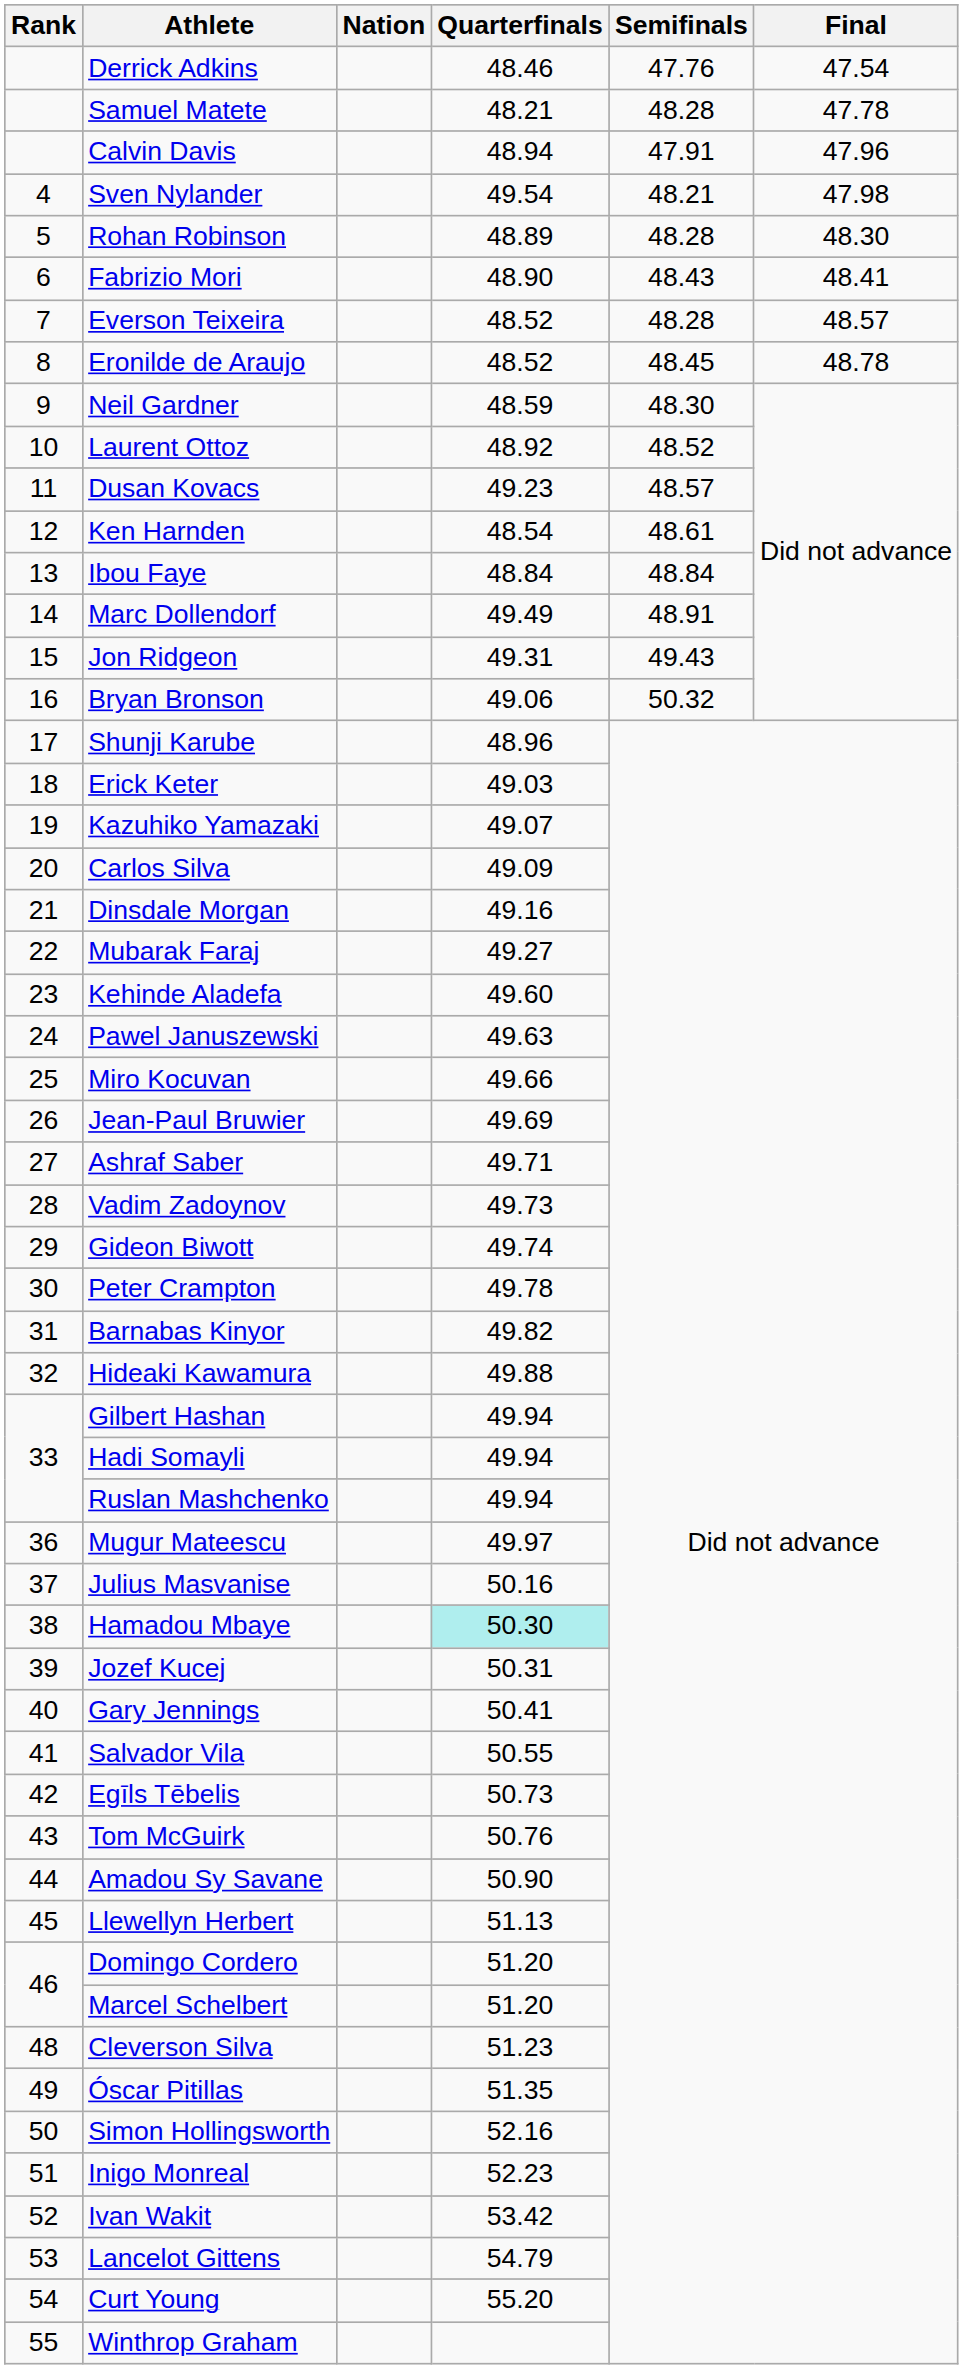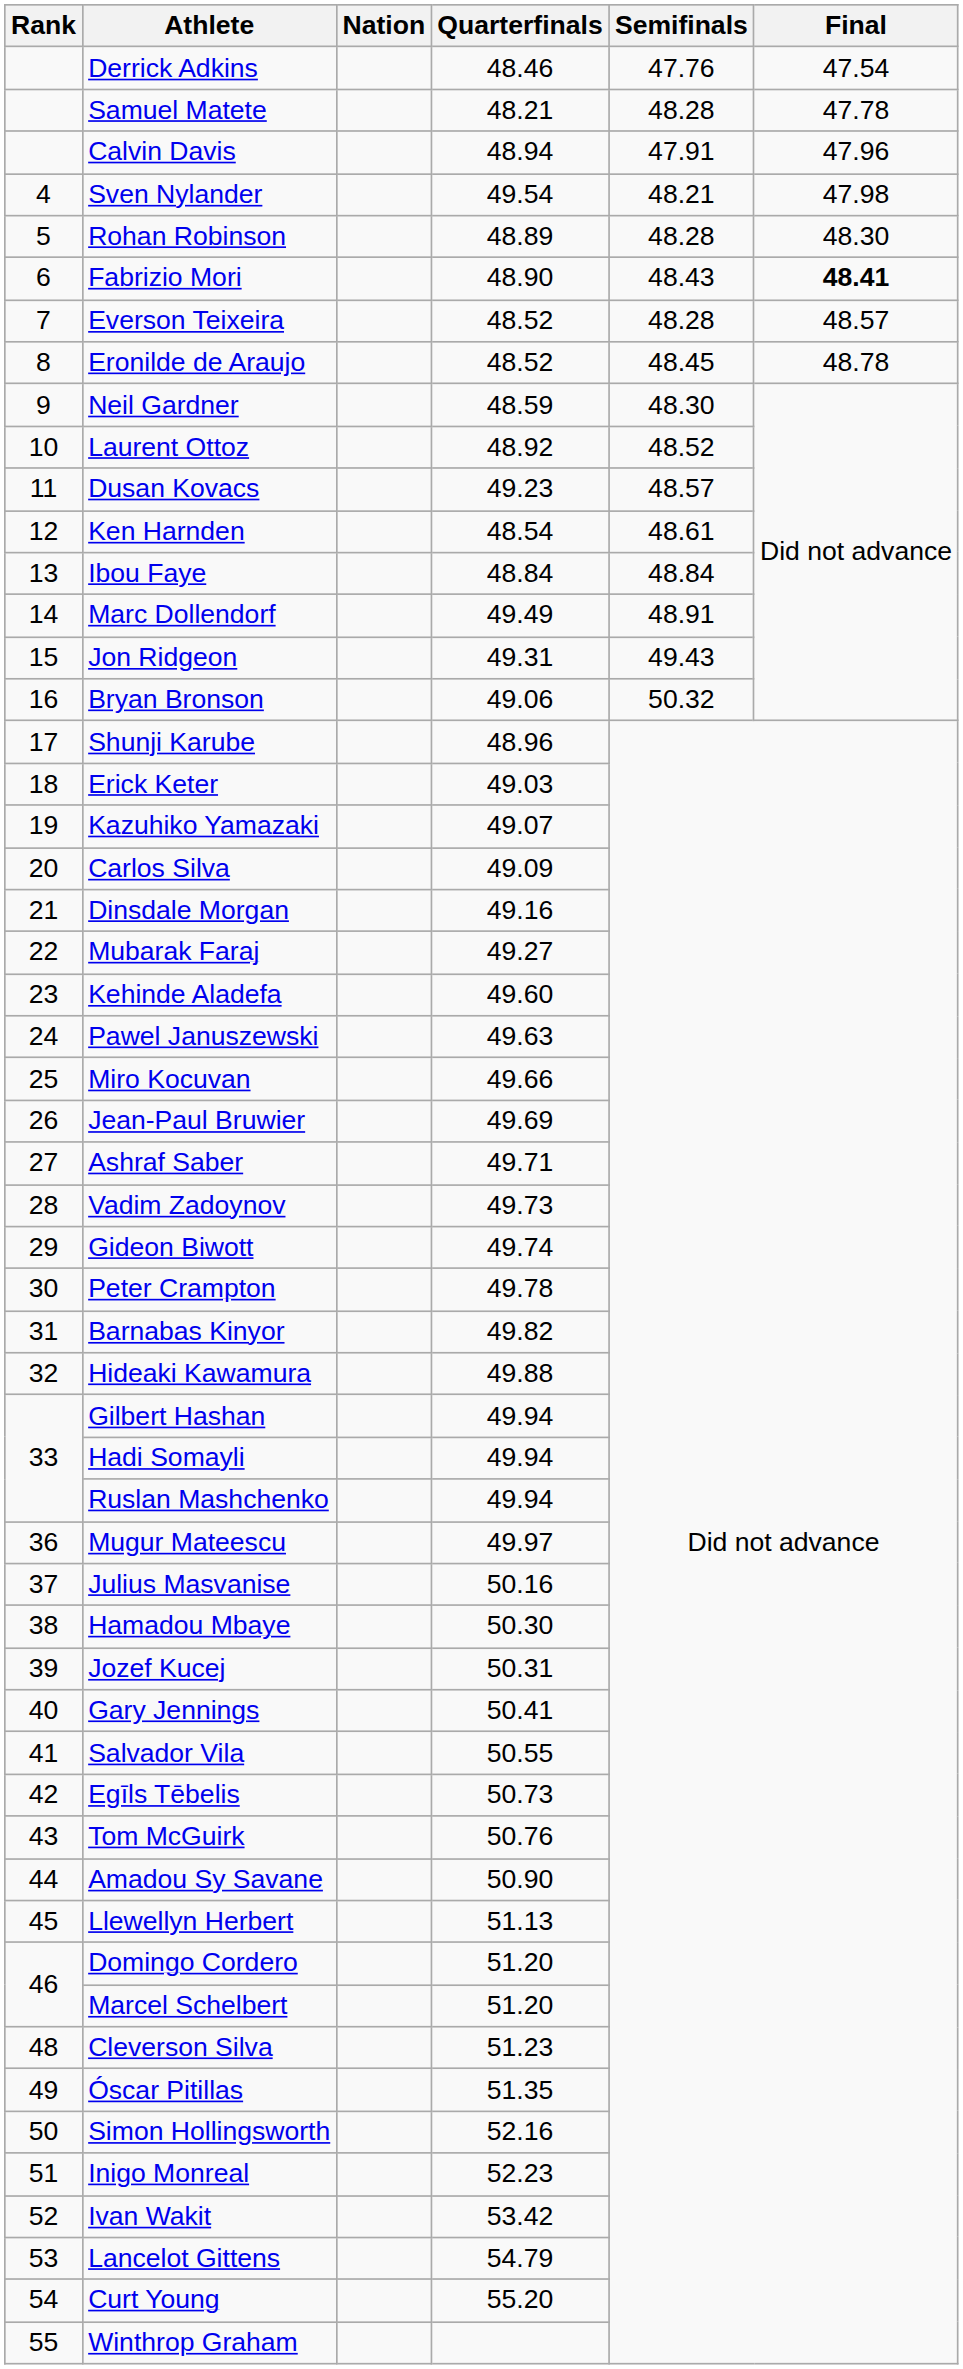(856, 278) normal -> (856, 278) bold
(520, 1626) paleturquoise background -> (520, 1626) no background
